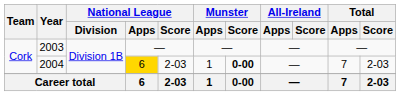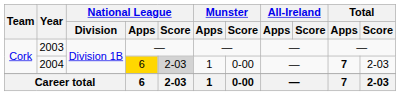(175, 64) no background -> (175, 64) lightgrey background
(243, 64) bold -> (243, 64) normal
(344, 64) normal -> (344, 64) bold
